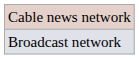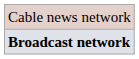(65, 41) normal -> (69, 41) bold
